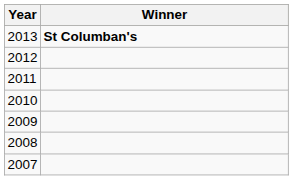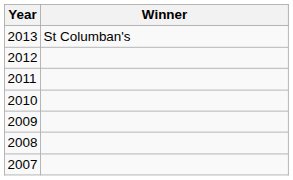(90, 36) bold -> (87, 36) normal
